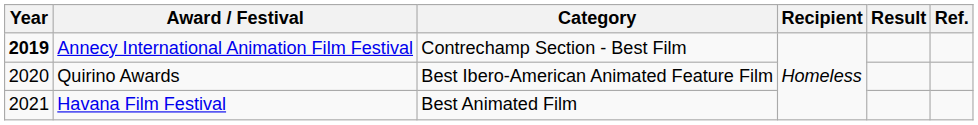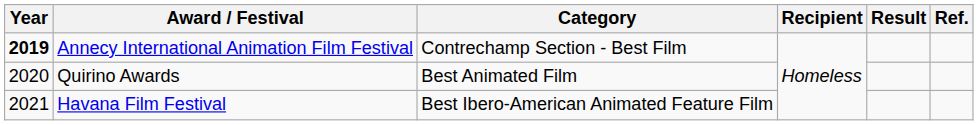(597, 76) Best Ibero-American Animated Feature Film -> (499, 76) Best Animated Film
(499, 104) Best Animated Film -> (597, 104) Best Ibero-American Animated Feature Film
